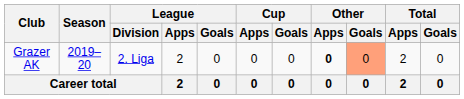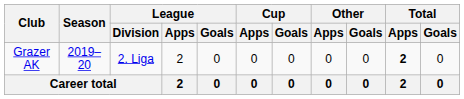(329, 58) bold -> (329, 58) normal
(366, 58) lightsalmon background -> (366, 58) no background
(403, 58) normal -> (403, 58) bold
